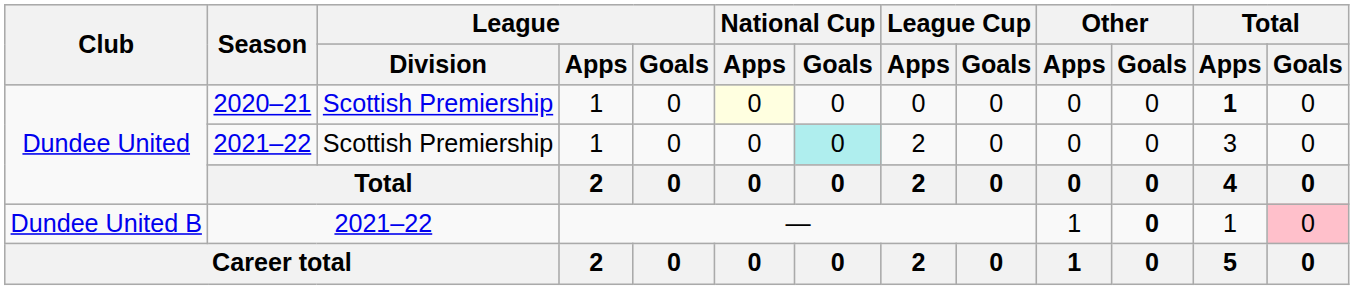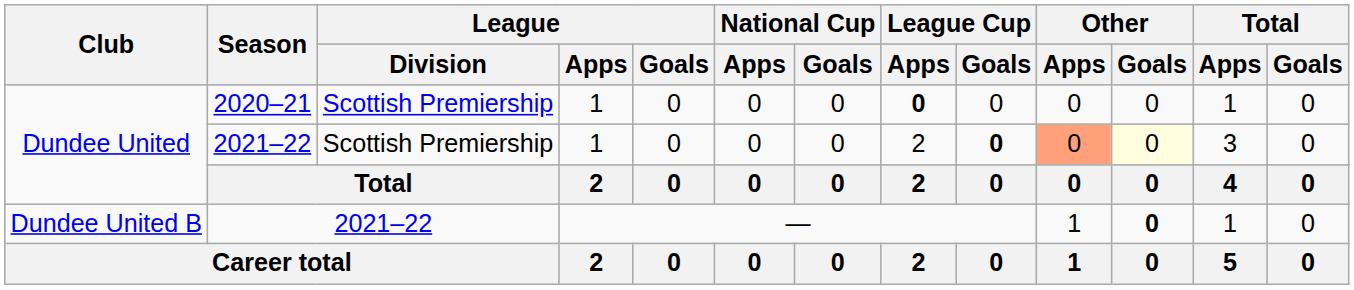(755, 104) lightyellow background -> (755, 104) no background
(918, 104) normal -> (918, 104) bold
(1230, 104) bold -> (1230, 104) normal
(838, 143) paleturquoise background -> (838, 143) no background
(996, 143) normal -> (996, 143) bold
(1074, 143) no background -> (1074, 143) lightsalmon background
(1152, 143) no background -> (1152, 143) lightyellow background
(1308, 223) pink background -> (1308, 223) no background
